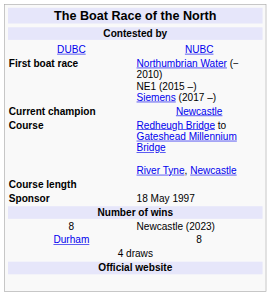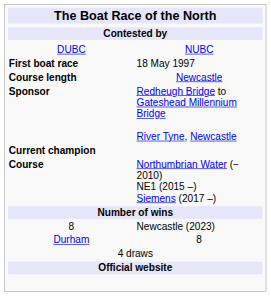(188, 81) Northumbrian Water (− 2010) NE1 (2015 –) Siemens (2017 –) -> (166, 64) 18 May 1997
(52, 112) Current champion -> (43, 78) Course length
(26, 125) Course -> (29, 91) Sponsor
(43, 185) Course length -> (52, 151) Current champion
(29, 198) Sponsor -> (26, 164) Course
(166, 198) 18 May 1997 -> (188, 181) Northumbrian Water (− 2010) NE1 (2015 –) Siemens (2017 –)
